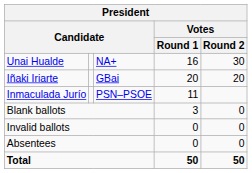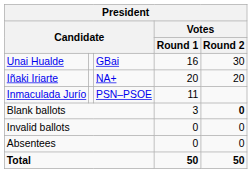(106, 62) NA+ -> (108, 62) GBai
(108, 78) GBai -> (106, 78) NA+
(242, 111) normal -> (242, 111) bold
